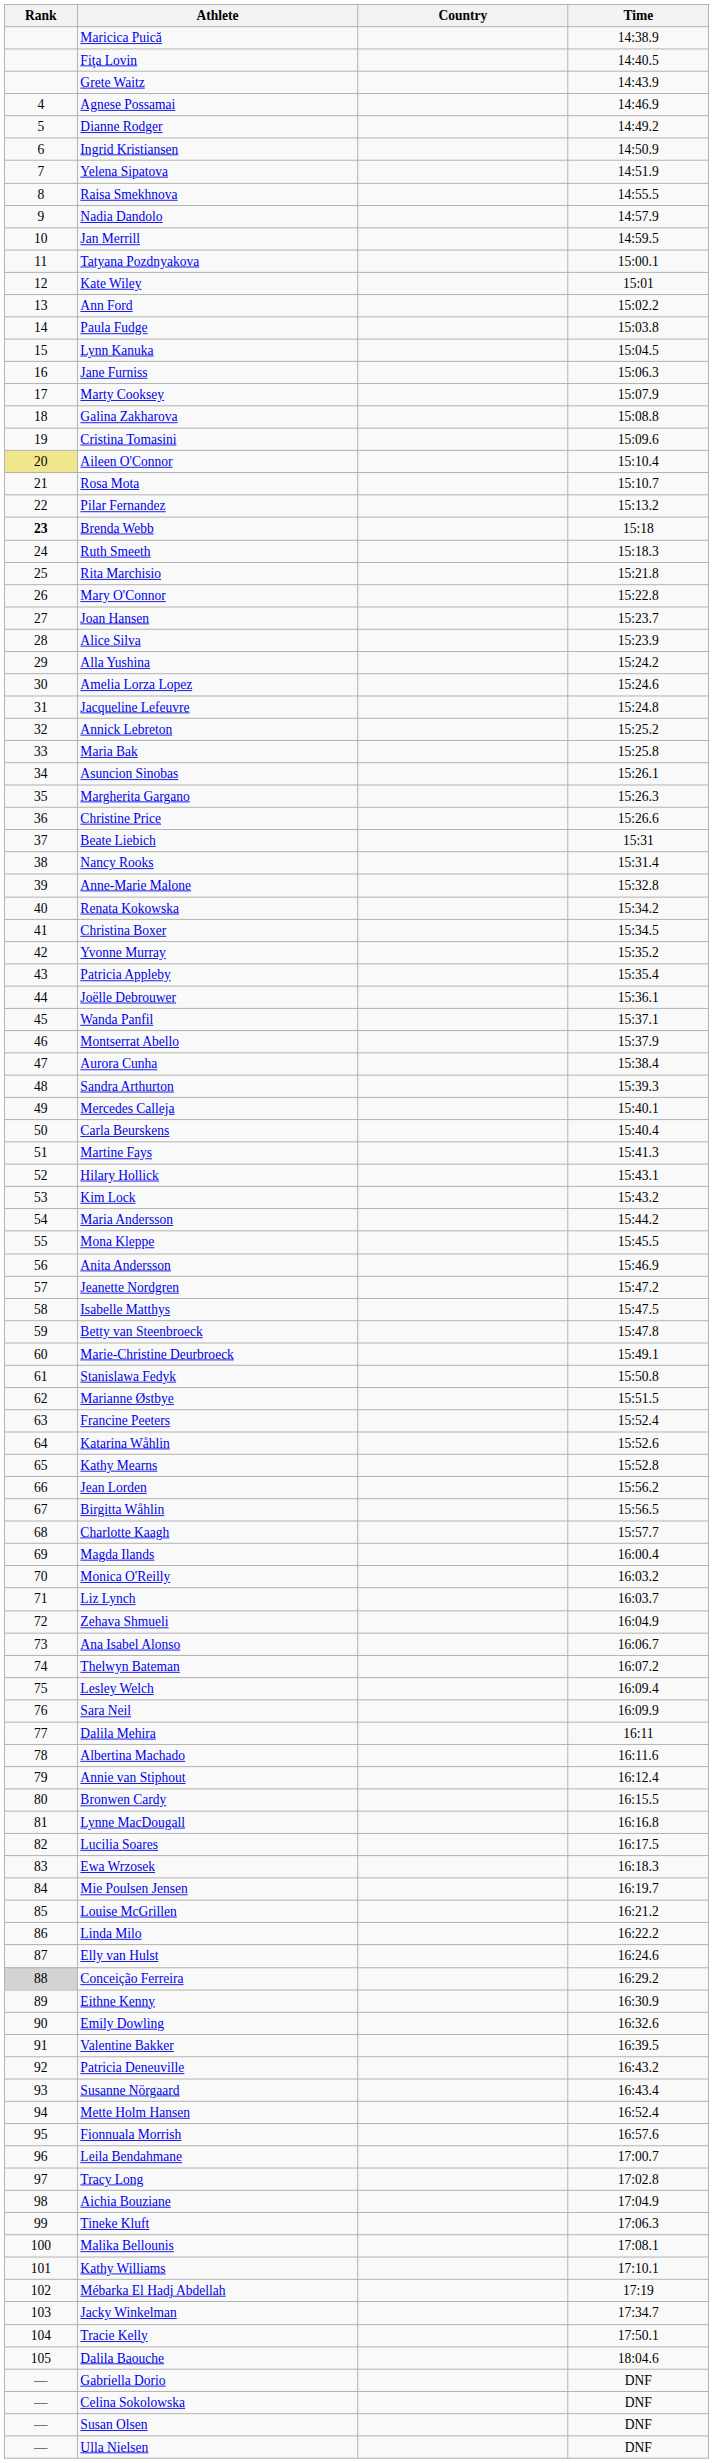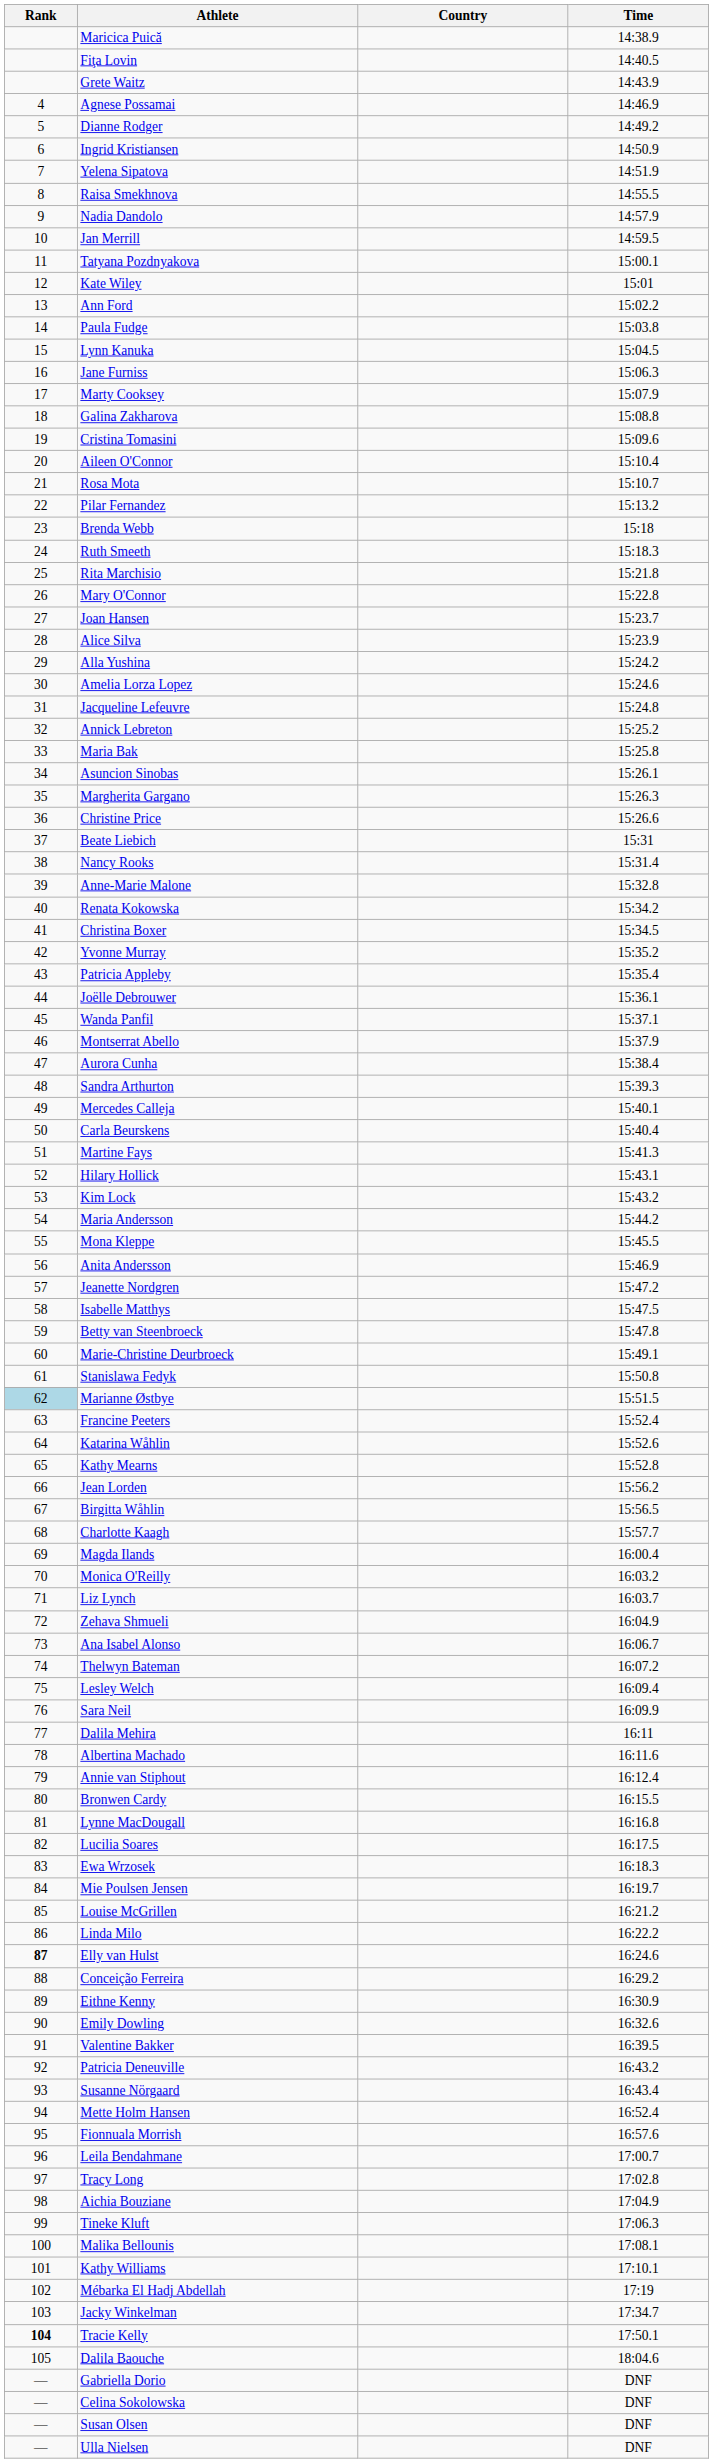(41, 461) khaki background -> (41, 461) no background
(41, 528) bold -> (41, 528) normal
(41, 1398) no background -> (41, 1398) lightblue background
(41, 1956) normal -> (41, 1956) bold
(41, 1978) lightgrey background -> (41, 1978) no background
(41, 2335) normal -> (41, 2335) bold
